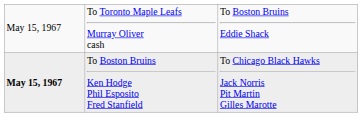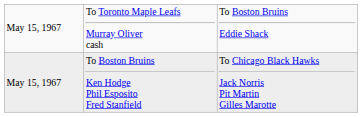(34, 82) bold -> (34, 82) normal
